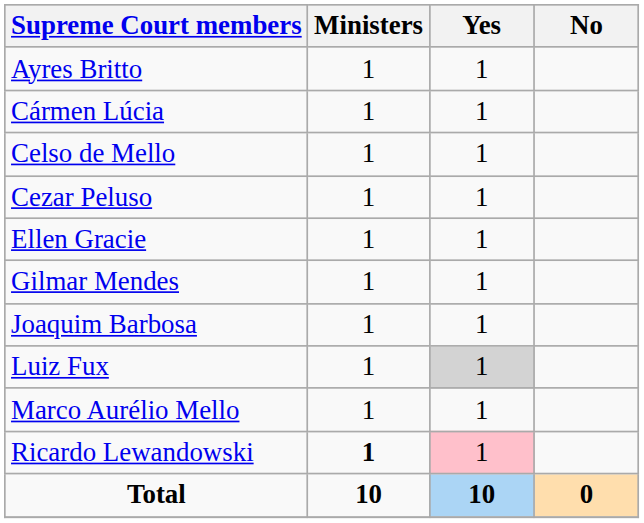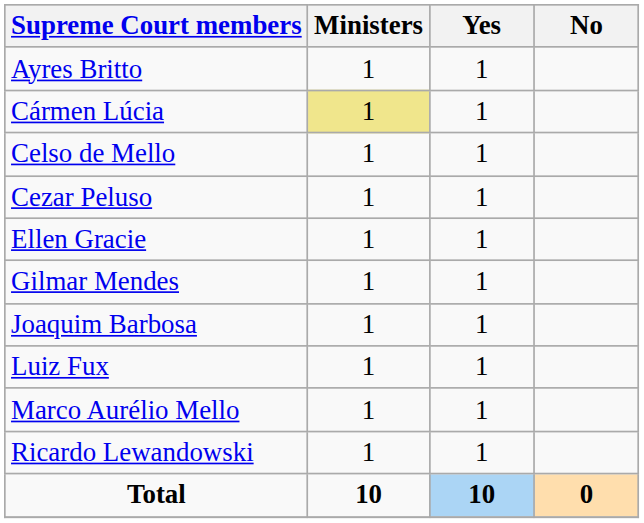(369, 111) no background -> (369, 111) khaki background
(482, 366) lightgrey background -> (482, 366) no background
(369, 452) bold -> (369, 452) normal
(482, 452) pink background -> (482, 452) no background
